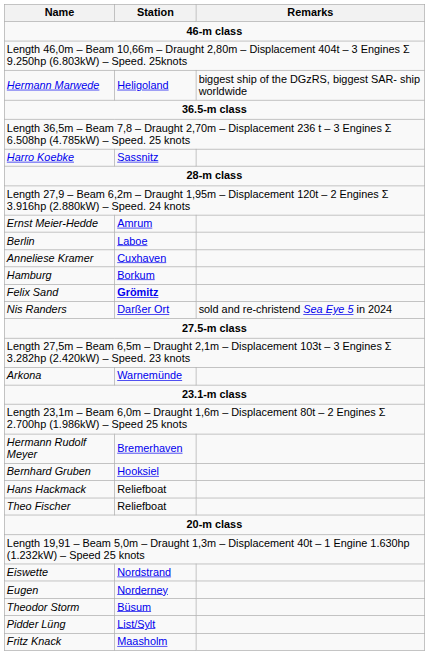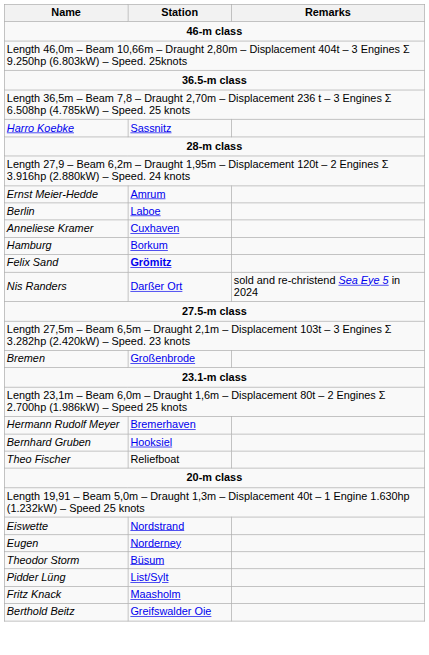- row: (53, 85)
- row: (24, 376)
+ row: (26, 359)
- row: (46, 489)
+ row: (41, 612)
